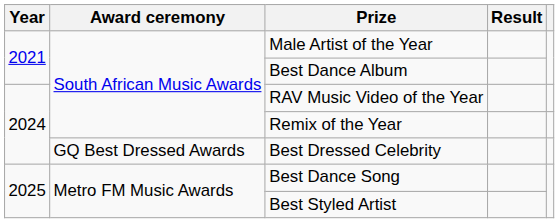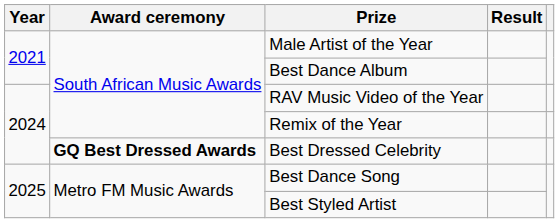(149, 151) normal -> (155, 151) bold
